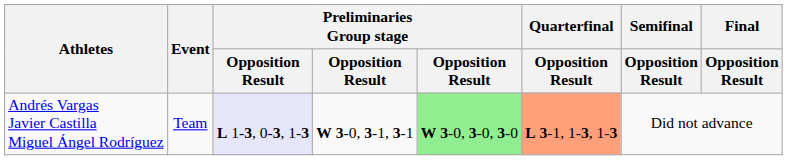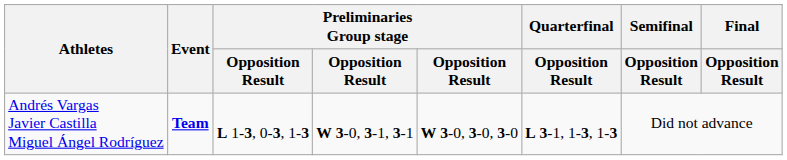(190, 124) normal -> (190, 124) bold
(263, 133) lavender background -> (263, 133) no background
(469, 133) lightgreen background -> (469, 133) no background
(571, 133) lightsalmon background -> (571, 133) no background
